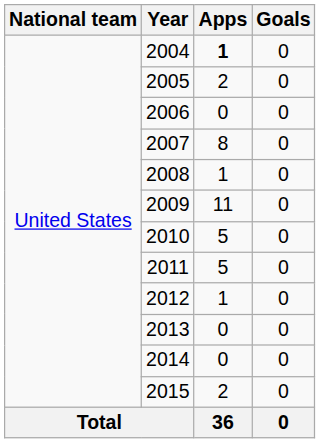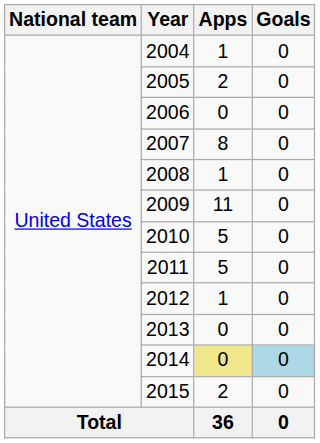(223, 50) bold -> (223, 50) normal
(223, 360) no background -> (223, 360) khaki background
(283, 360) no background -> (283, 360) lightblue background
